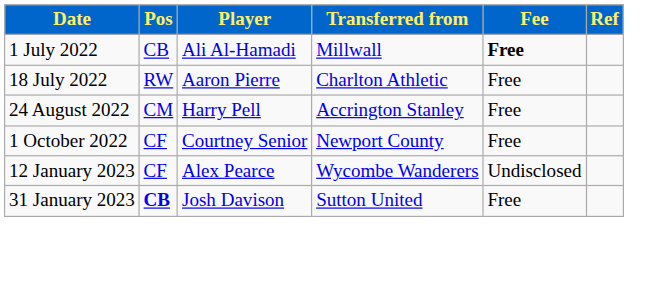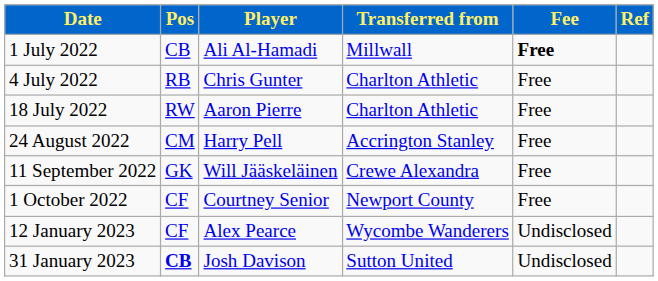+ row: (53, 79)
+ row: (83, 170)
(504, 200) Free -> (565, 261) Undisclosed
